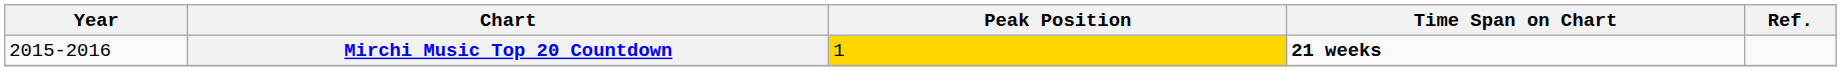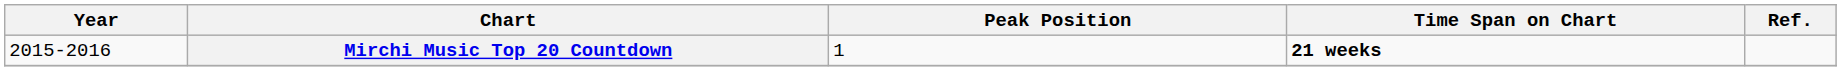(839, 51) gold background -> (839, 51) no background
